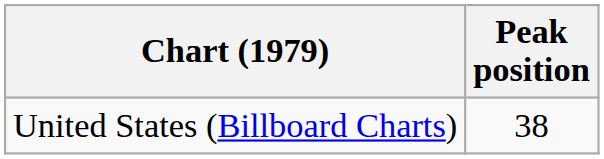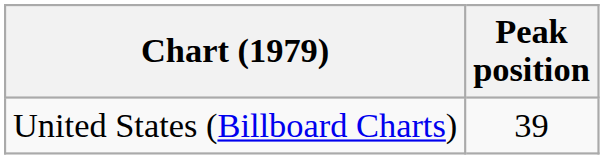(531, 125) 38 -> (531, 125) 39
